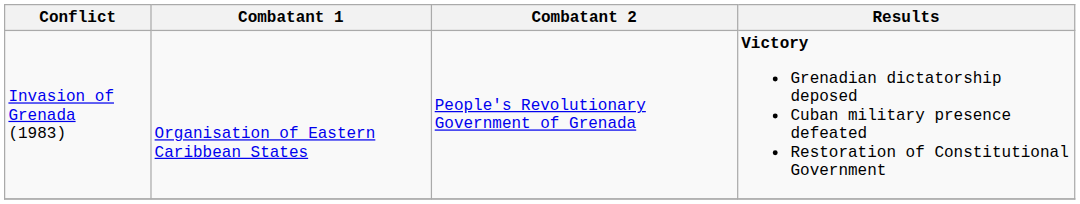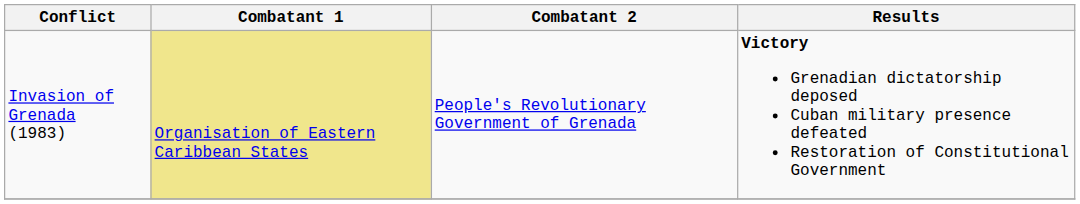(265, 143) no background -> (265, 143) khaki background
